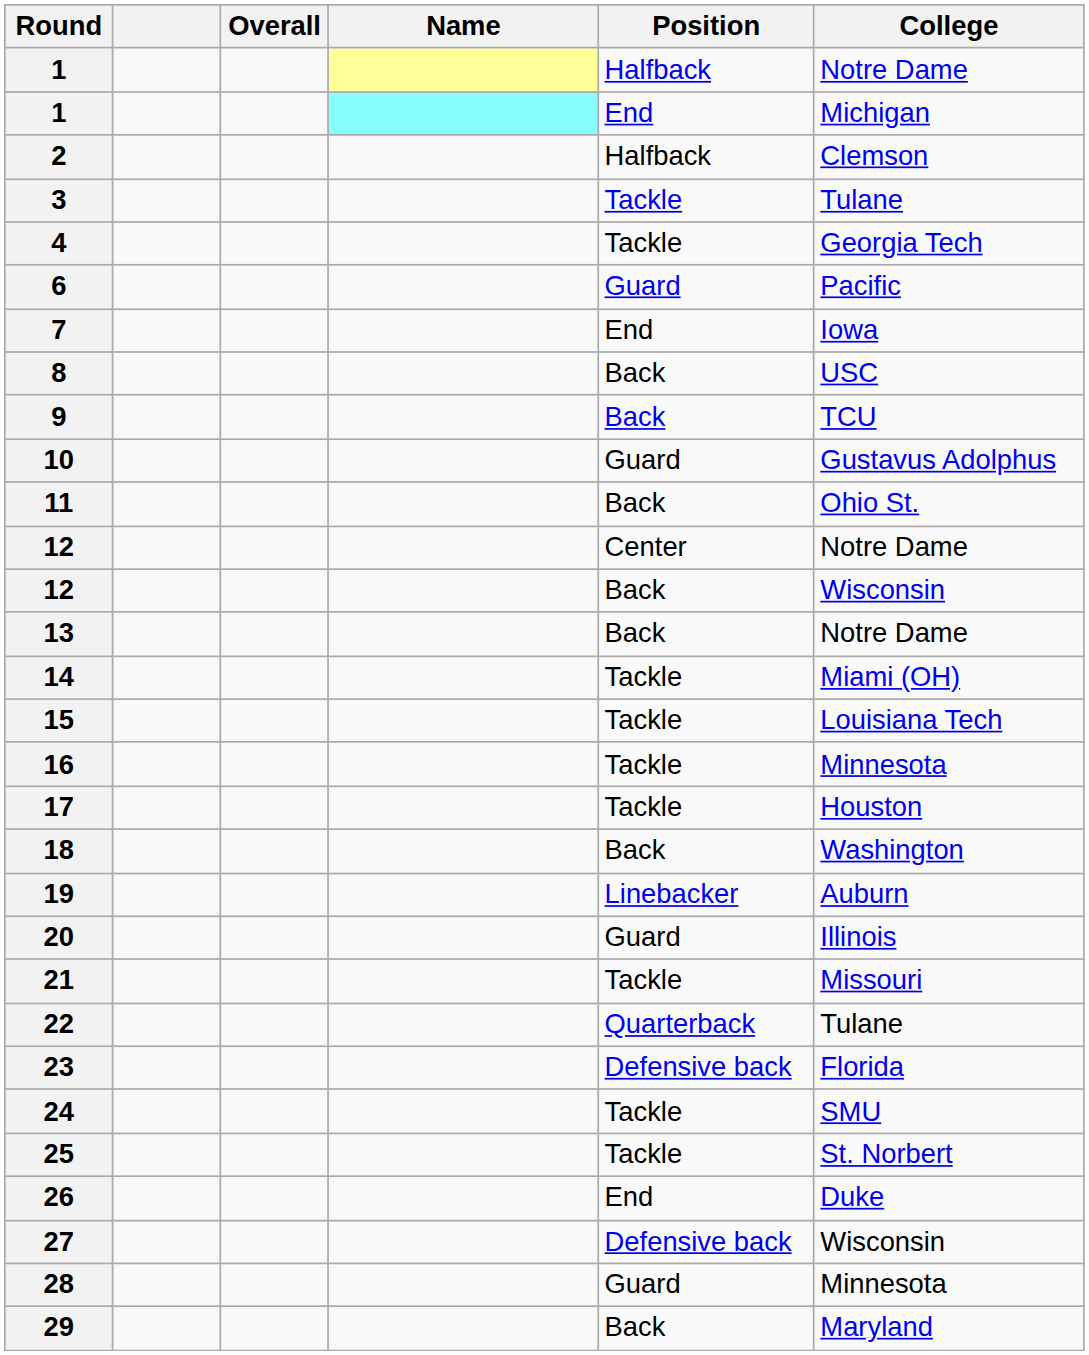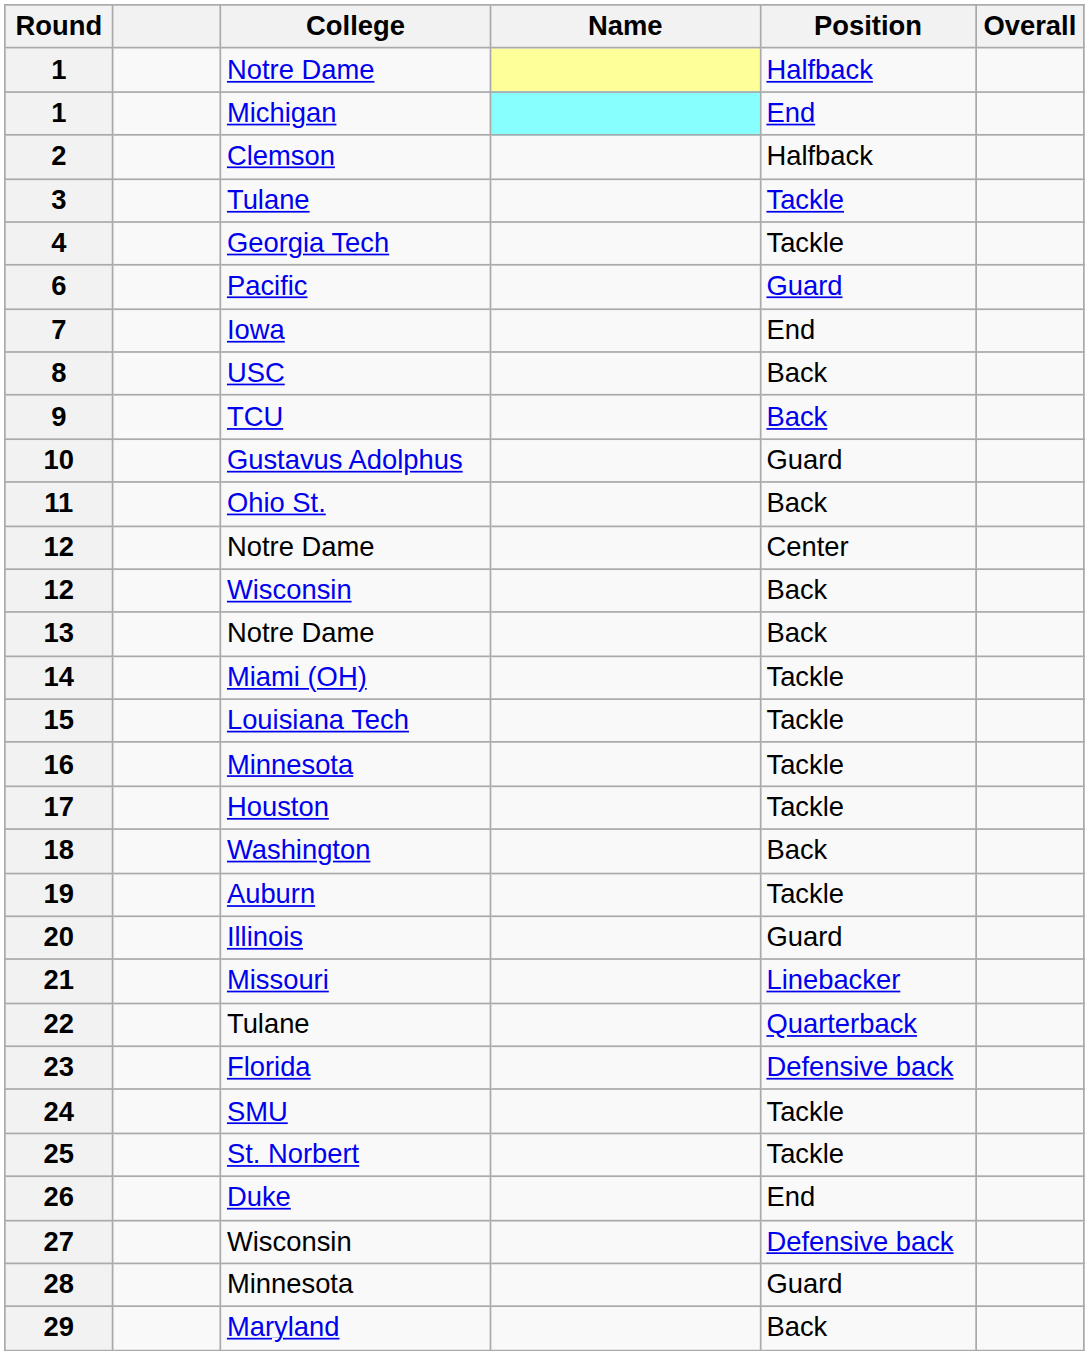columns swapped: (275, 26) <-> (949, 26)
(672, 894) Linebacker -> (805, 894) Tackle
(643, 980) Tackle -> (833, 980) Linebacker
